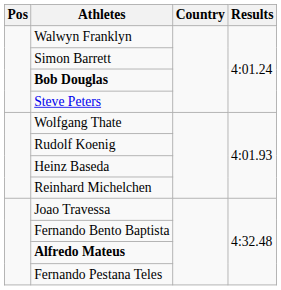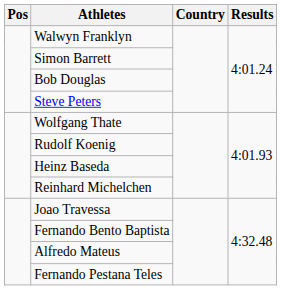(71, 79) bold -> (70, 79) normal
(80, 252) bold -> (77, 252) normal
